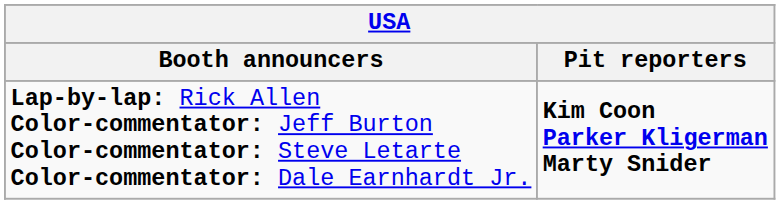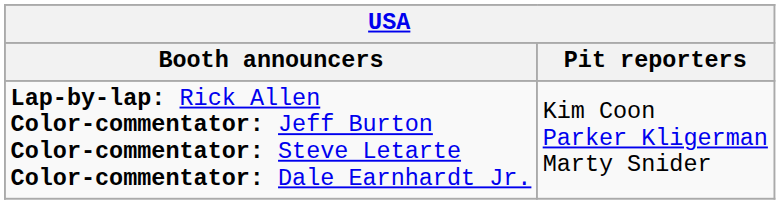(655, 140) bold -> (655, 140) normal
